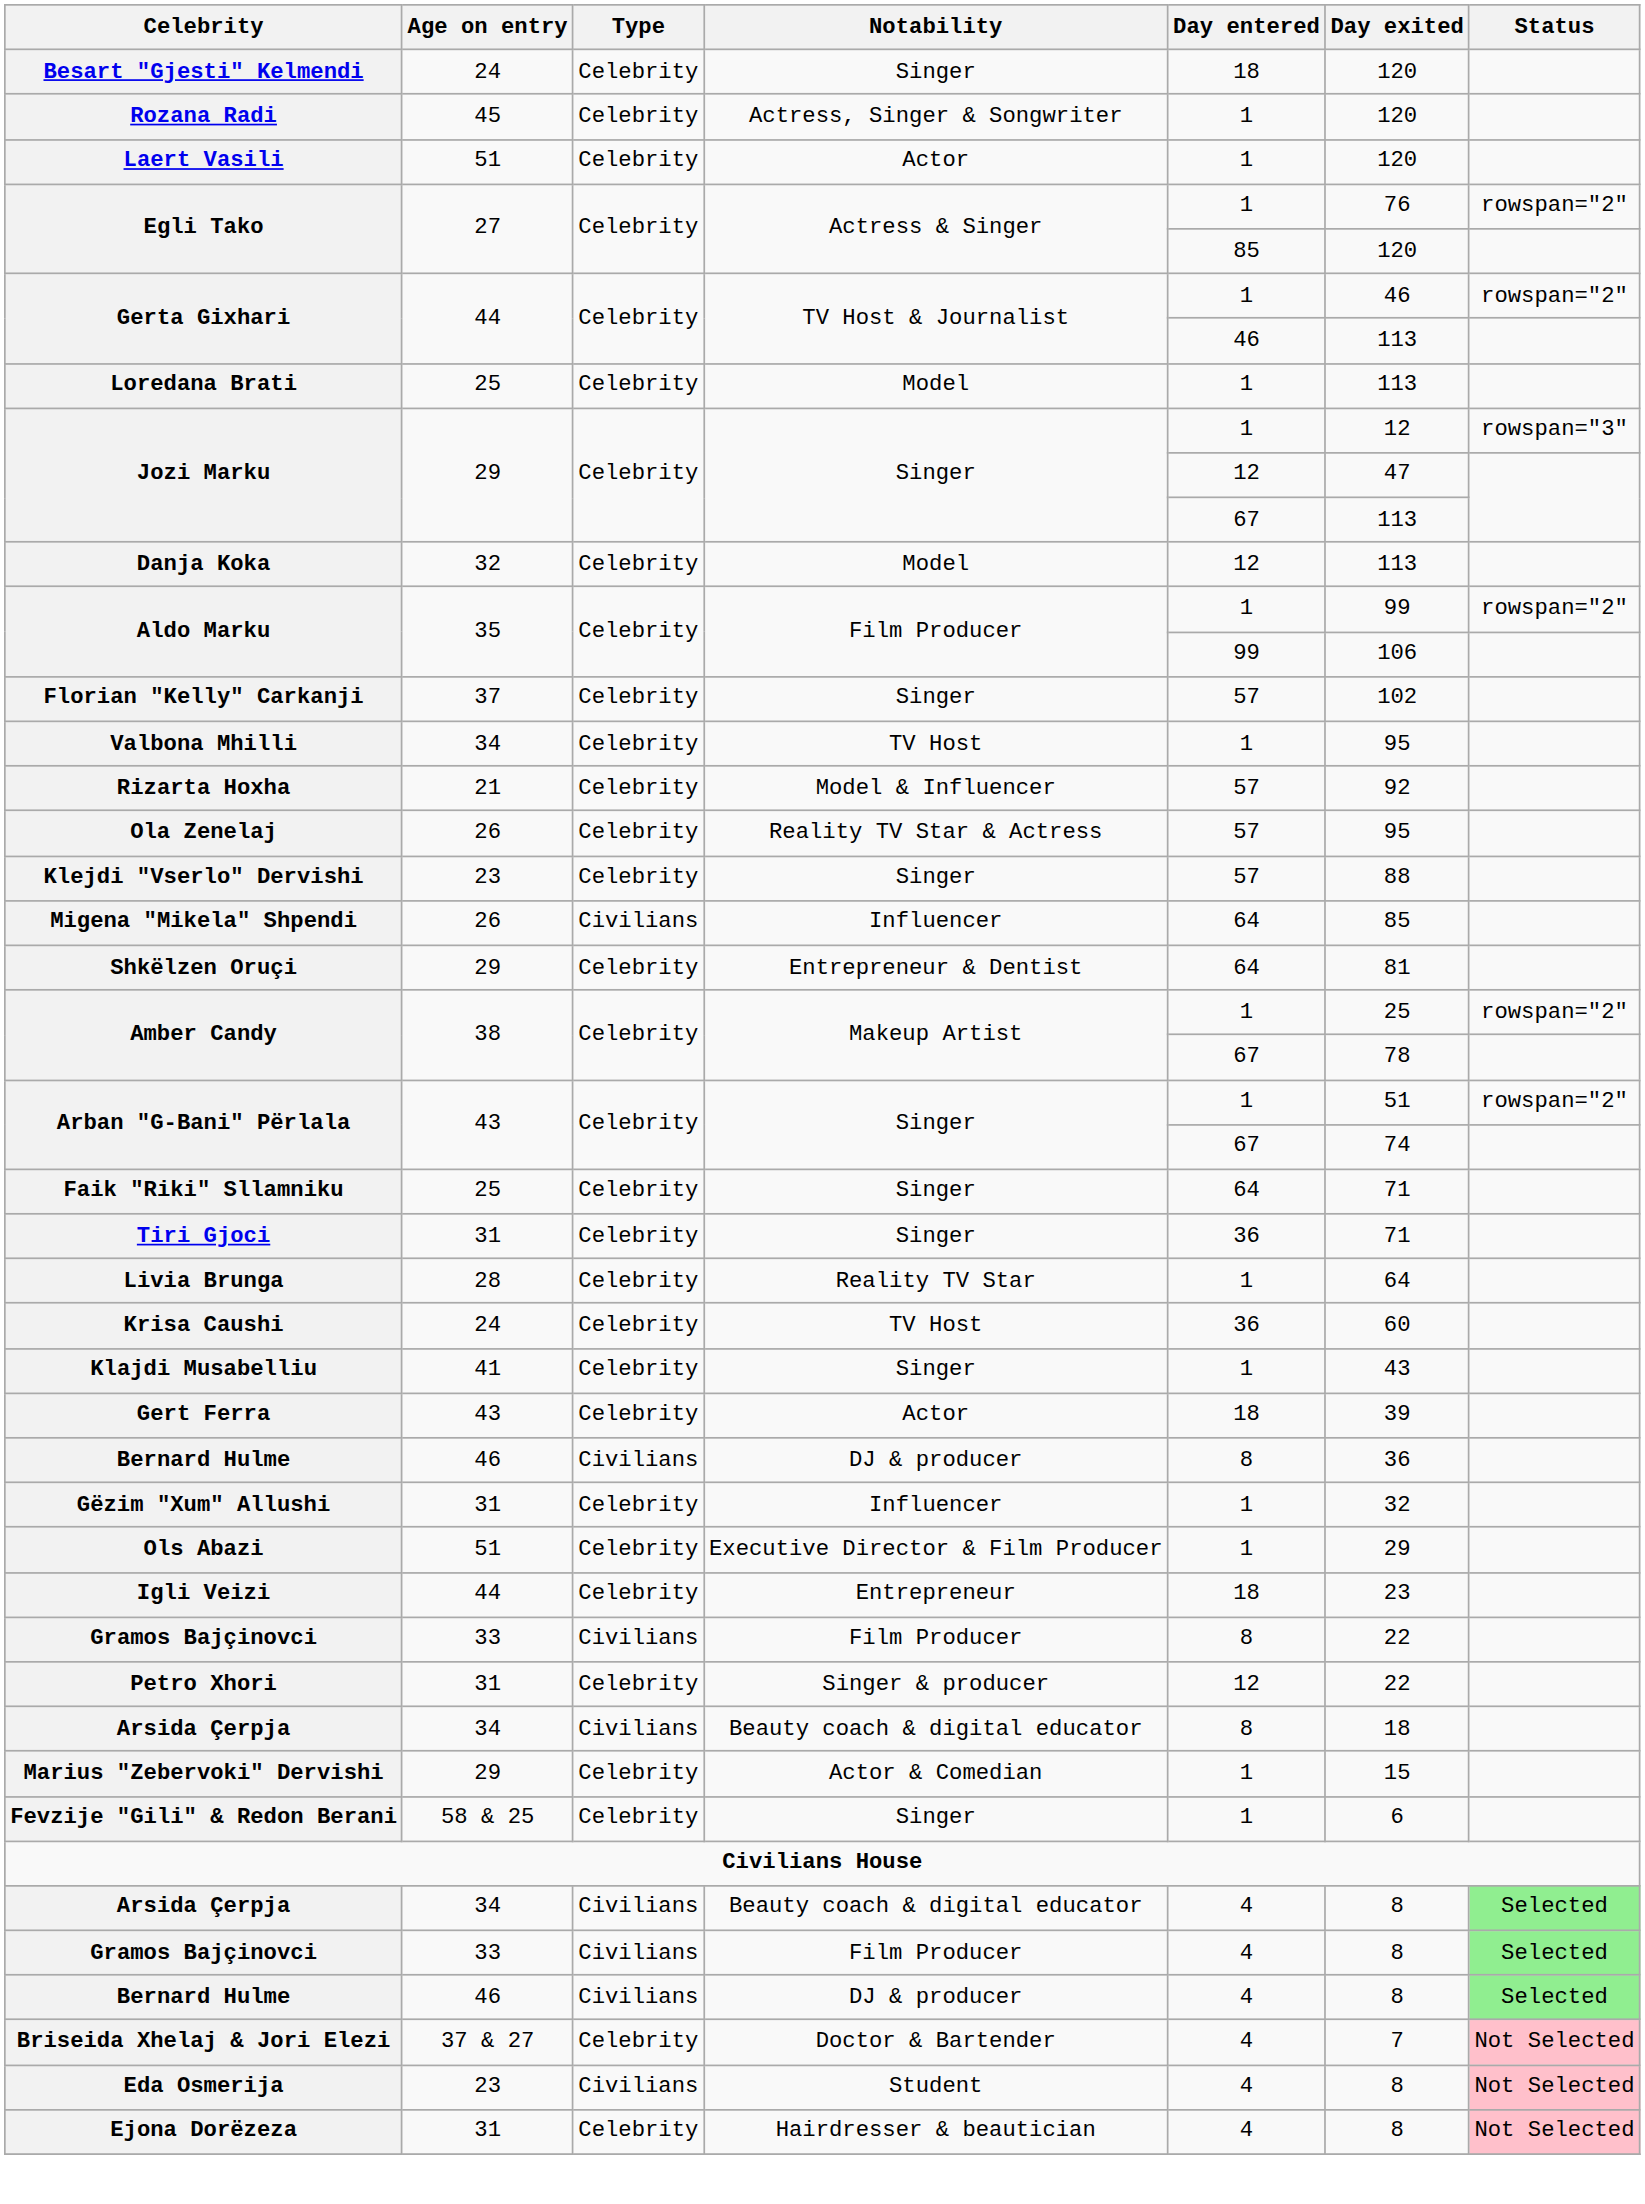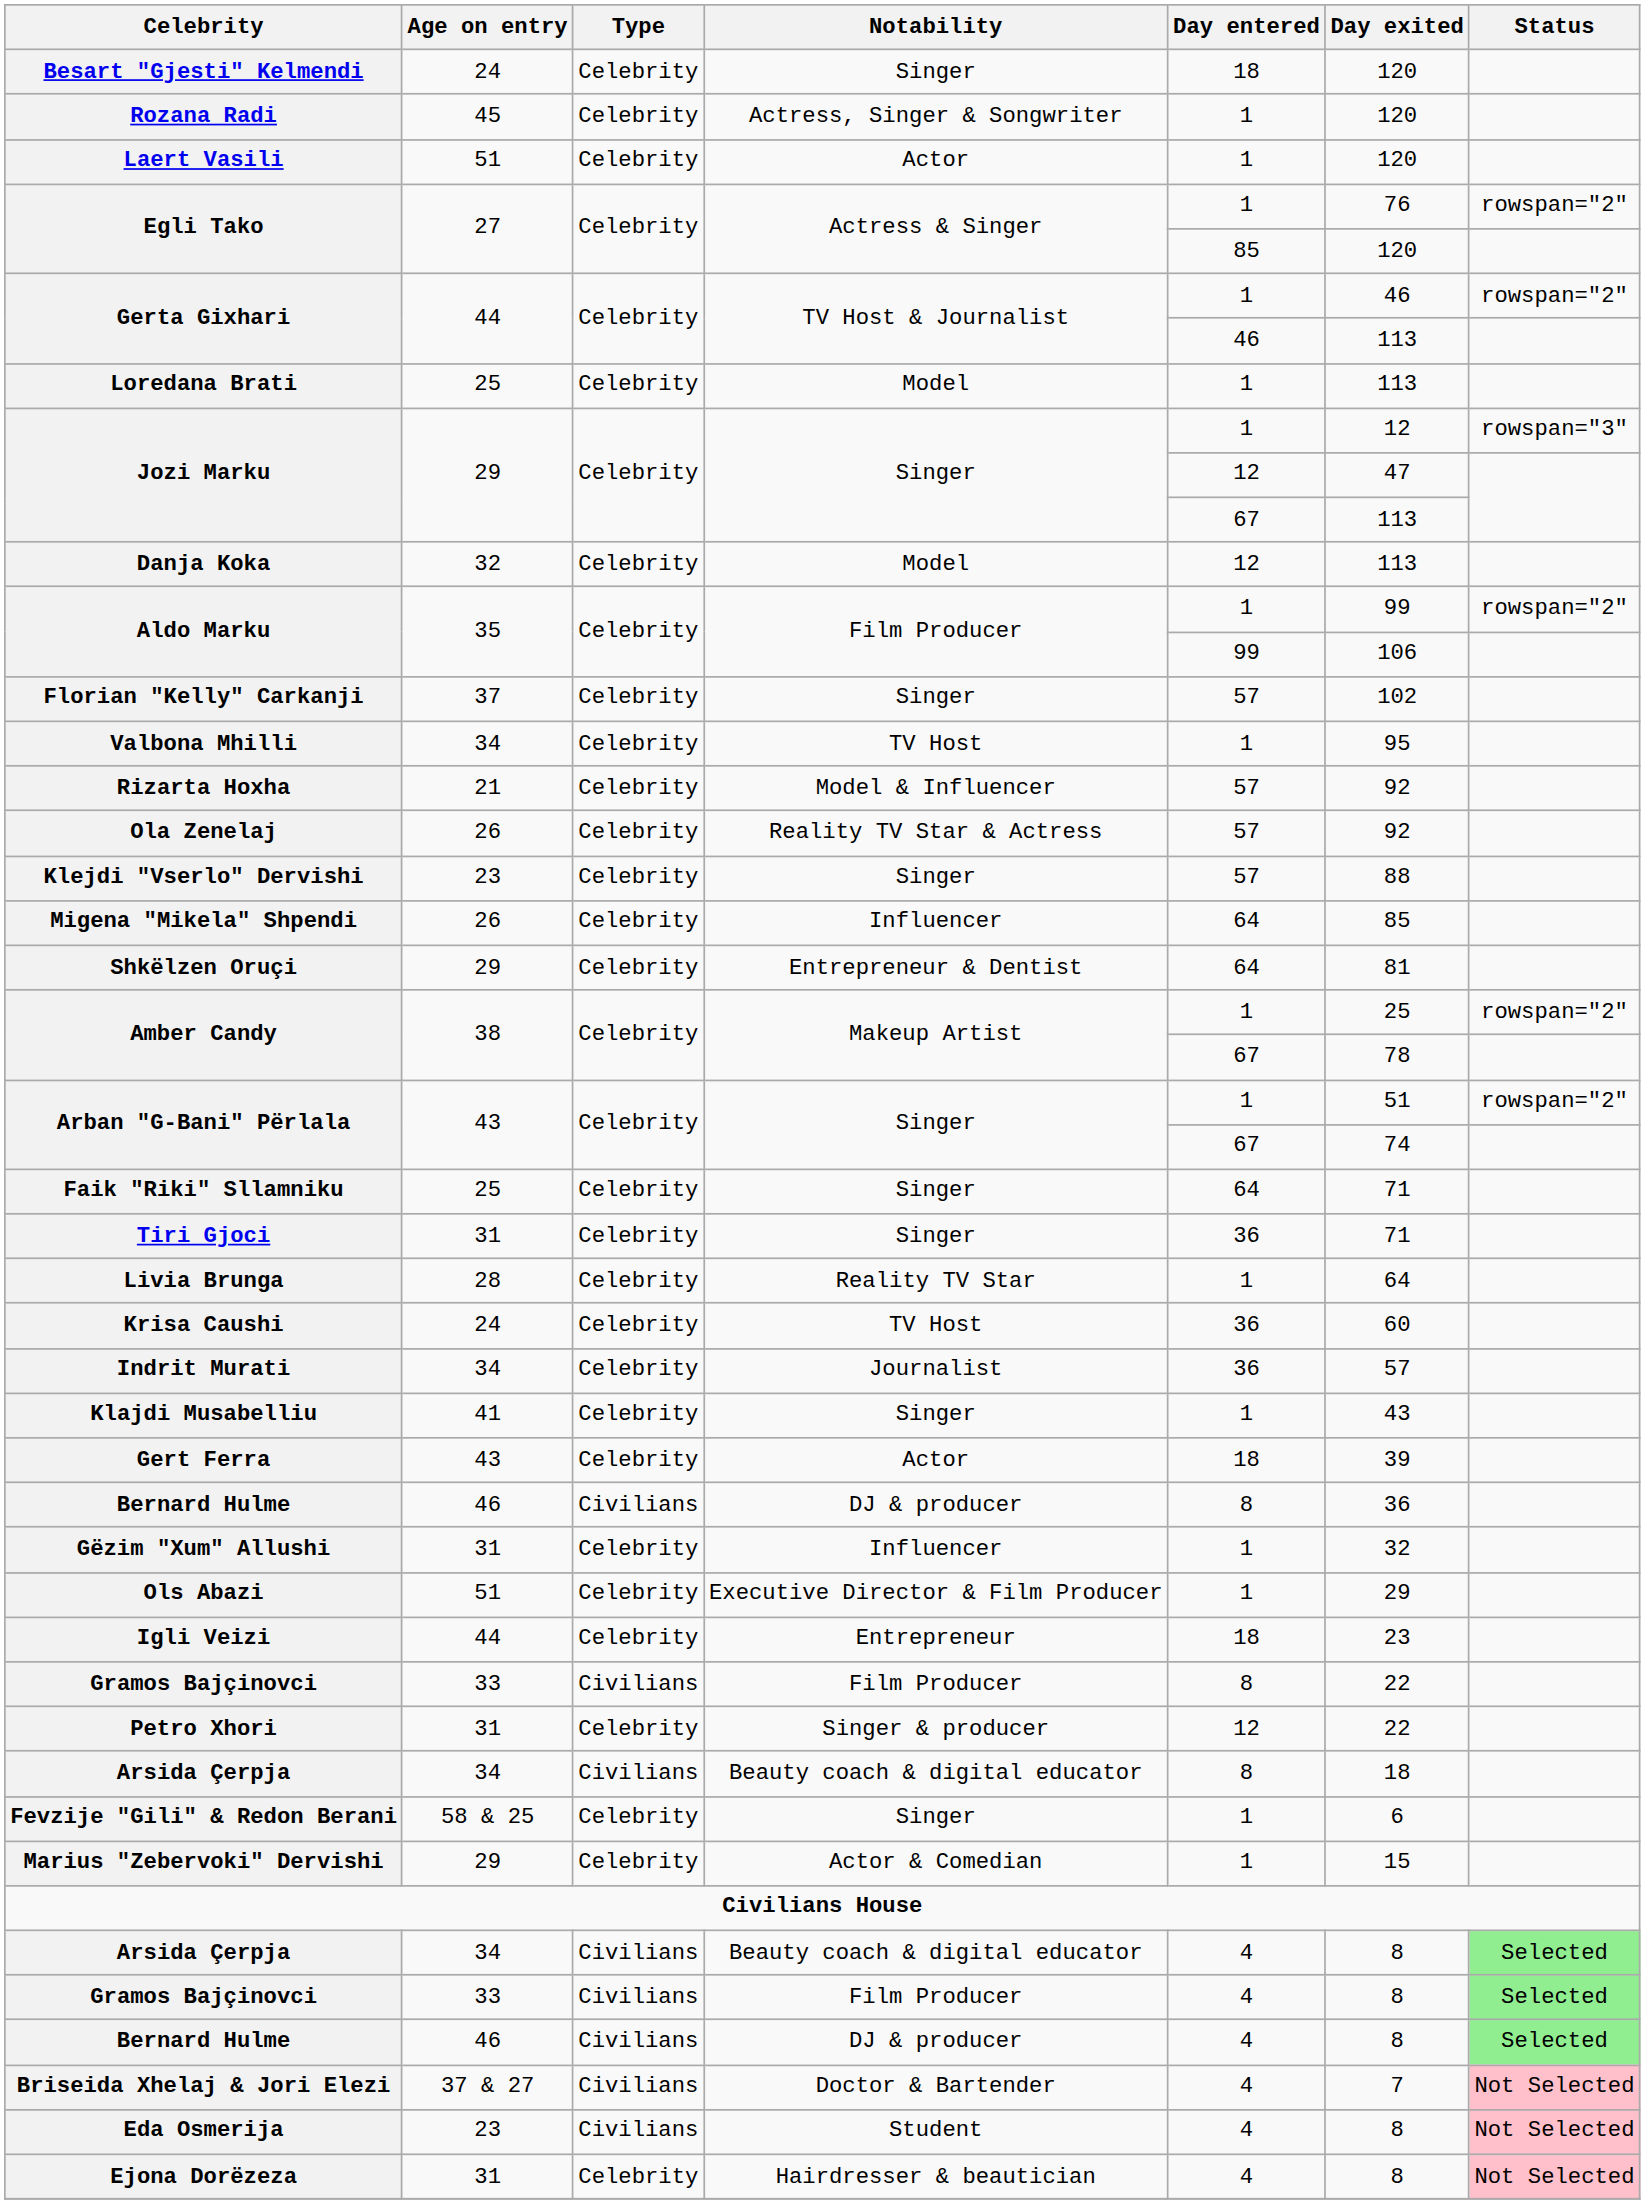(1397, 832) 95 -> (1397, 832) 92
(638, 922) Civilians -> (638, 922) Celebrity
+ row: (204, 1370)
rows swapped: (204, 1773) <-> (204, 1818)
(638, 2042) Celebrity -> (638, 2086) Civilians
